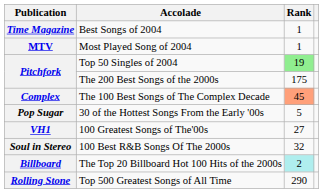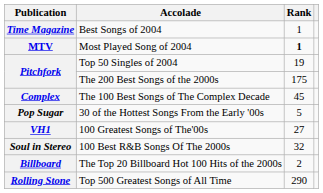(299, 46) normal -> (299, 46) bold
(299, 63) lightgreen background -> (299, 63) no background
(299, 96) lightsalmon background -> (299, 96) no background
(299, 163) paleturquoise background -> (299, 163) no background
